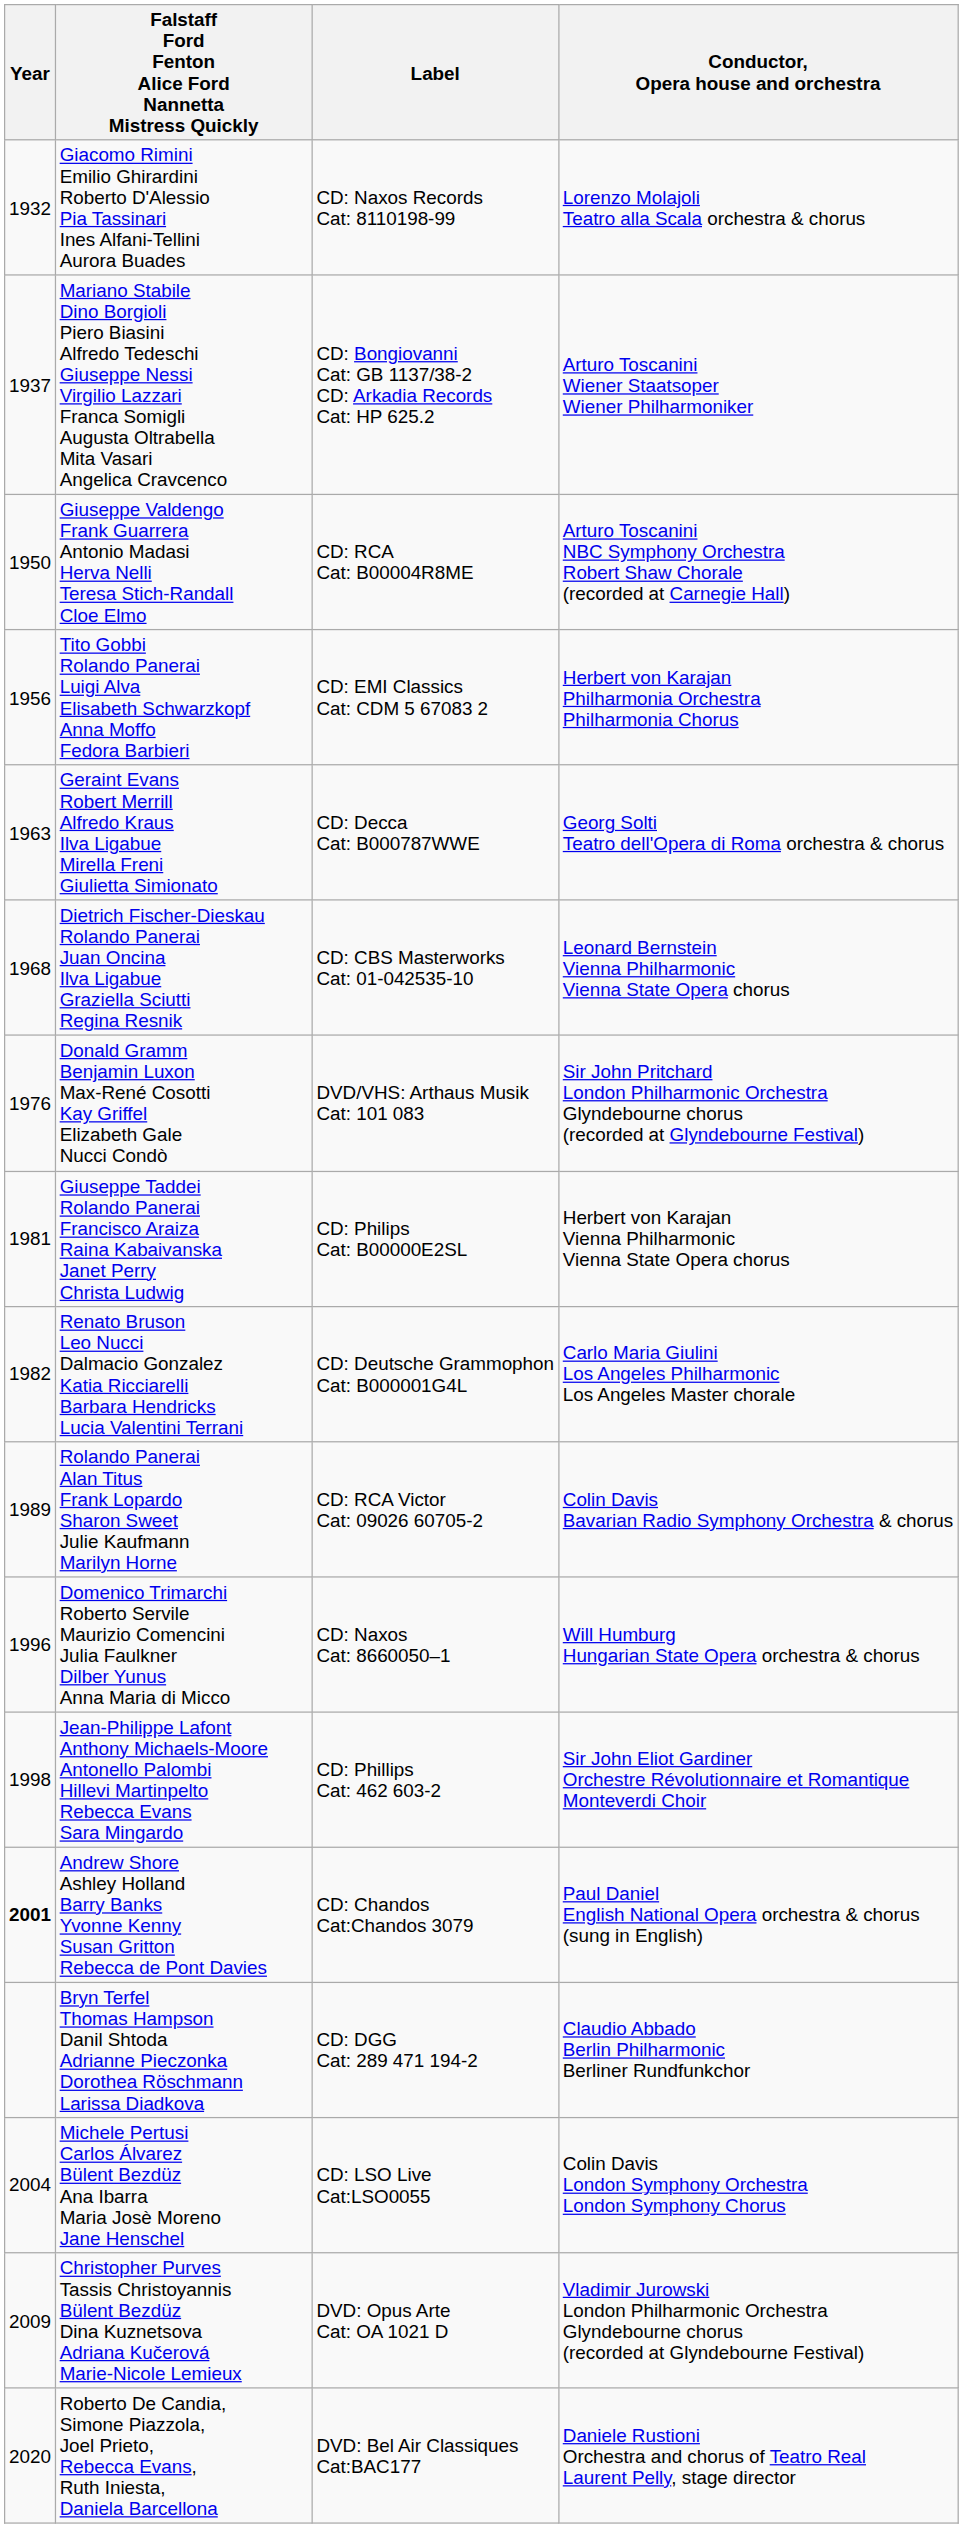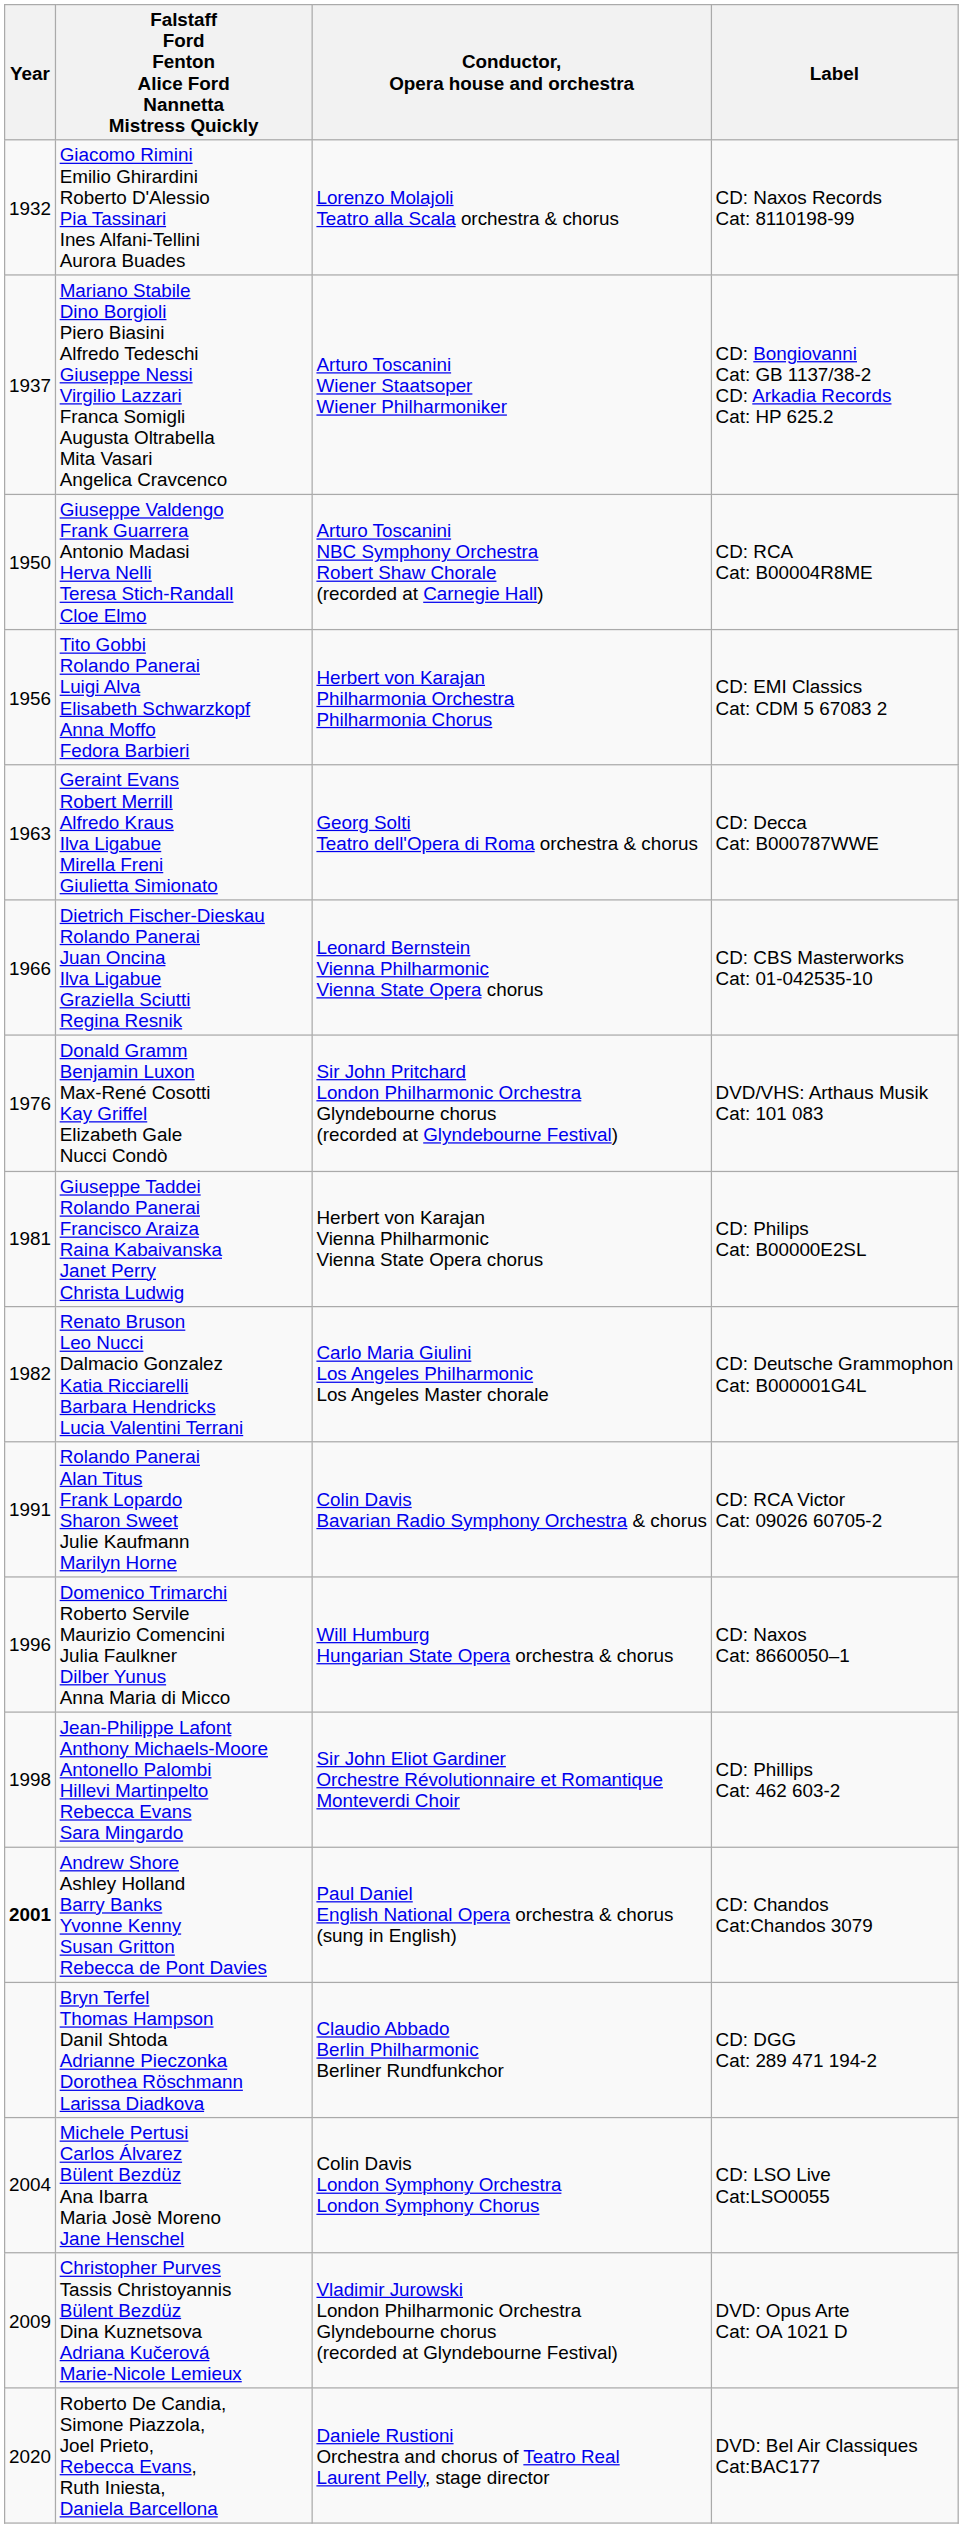columns swapped: (758, 72) <-> (435, 72)
(30, 968) 1968 -> (30, 968) 1966
(30, 1509) 1989 -> (30, 1509) 1991
